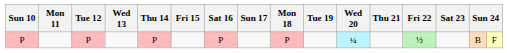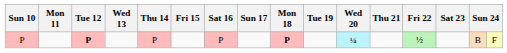(88, 40) normal -> (88, 40) bold
(287, 40) normal -> (287, 40) bold
